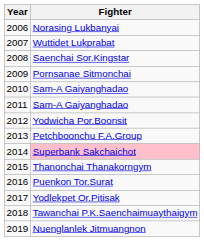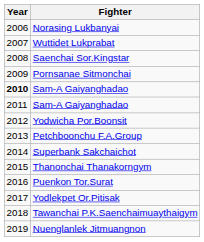(17, 89) normal -> (17, 89) bold
(84, 151) pink background -> (84, 151) no background
